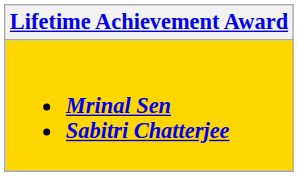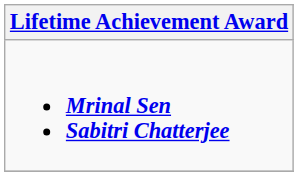(149, 118) gold background -> (149, 118) no background
